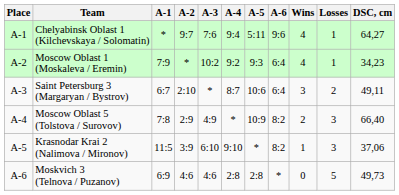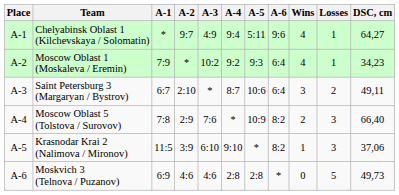(210, 35) 7:6 -> (210, 35) 4:9
(210, 119) 4:9 -> (210, 119) 7:6
